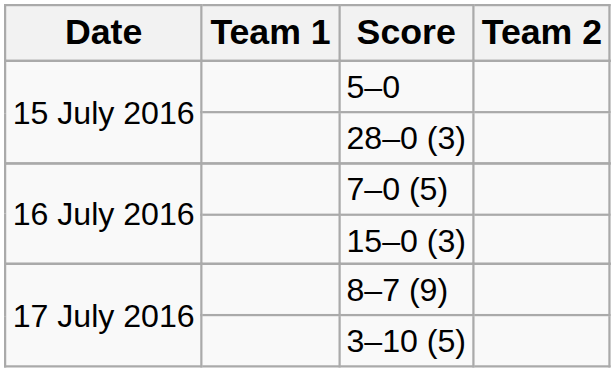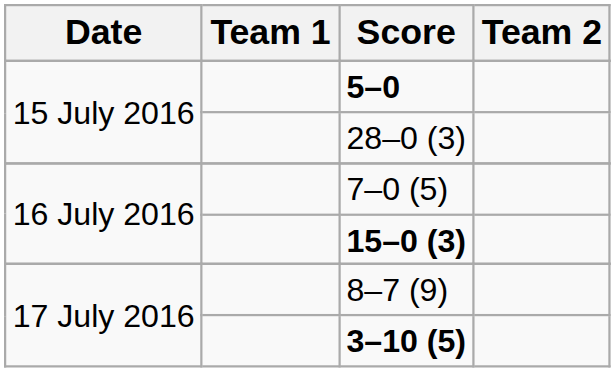(373, 87) normal -> (373, 87) bold
(406, 239) normal -> (406, 239) bold
(406, 341) normal -> (406, 341) bold
